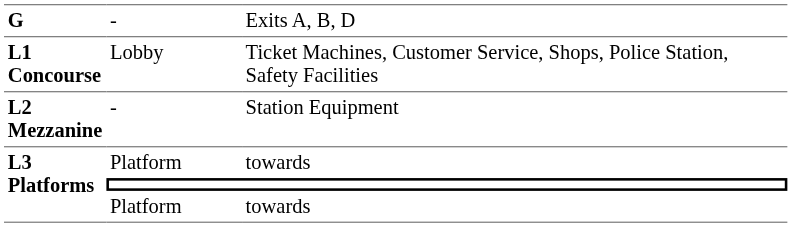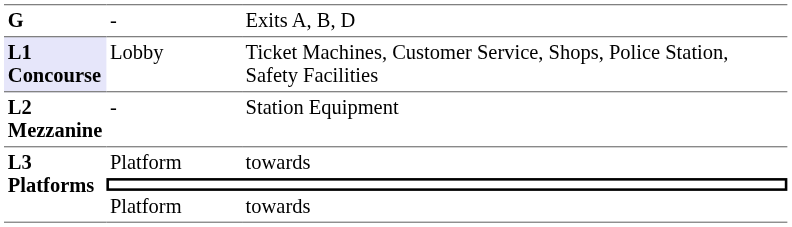(54, 64) no background -> (54, 64) lavender background
